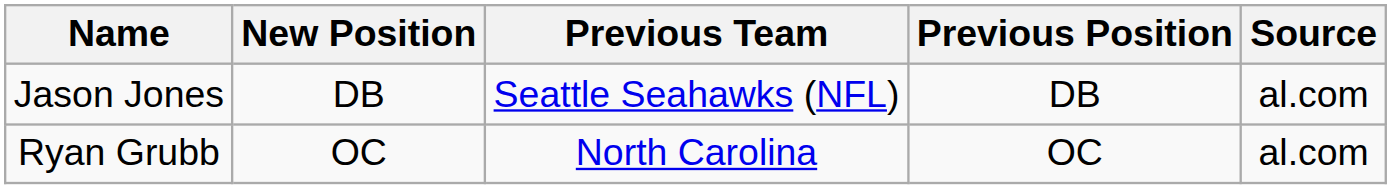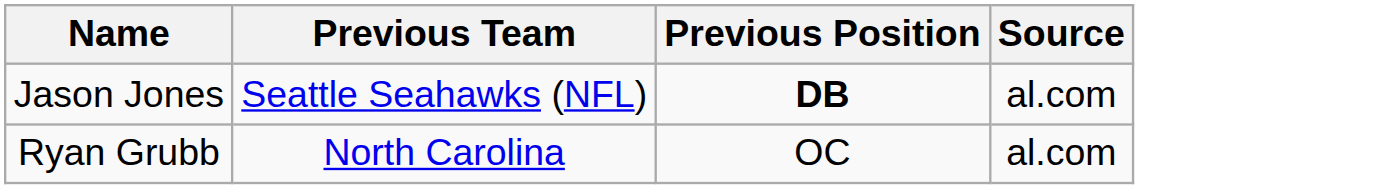- column: (359, 34)
(1075, 93) normal -> (822, 93) bold
